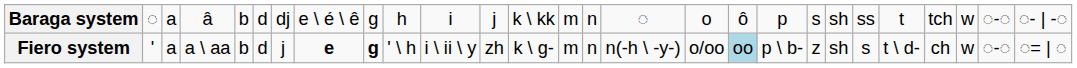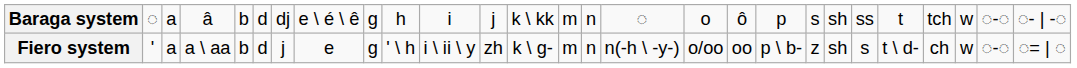(329, 47) bold -> (329, 47) normal
(373, 47) bold -> (373, 47) normal
(743, 47) lightblue background -> (742, 47) no background
